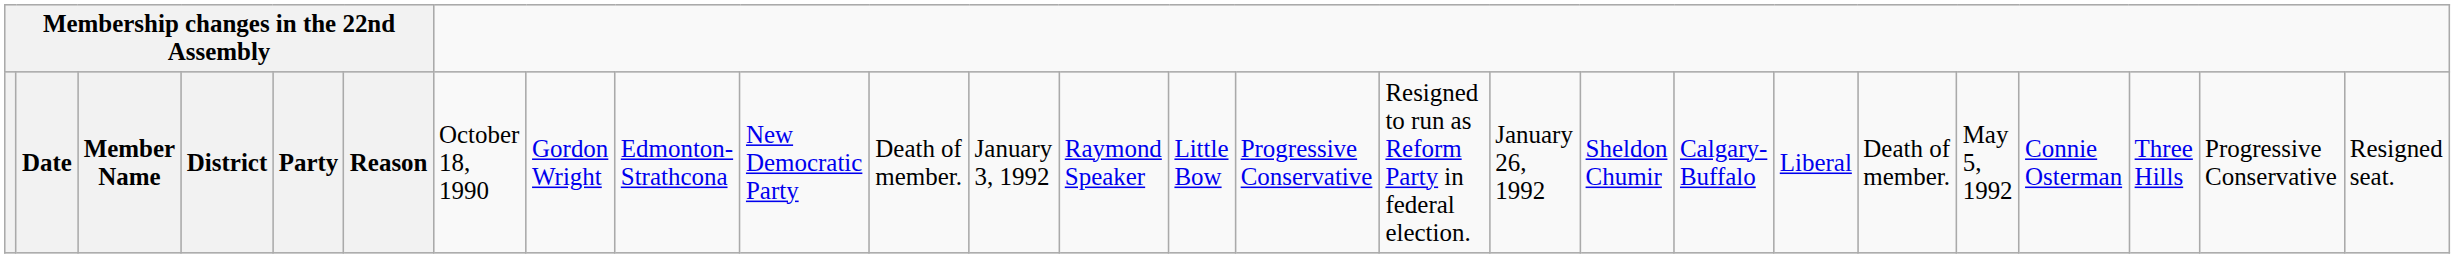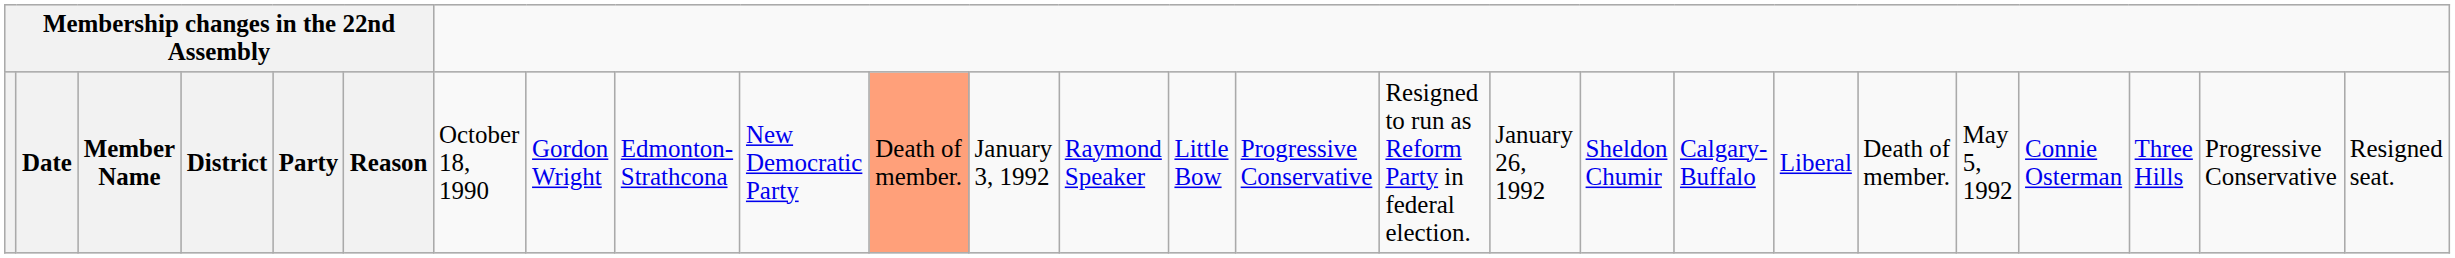(919, 162) no background -> (919, 162) lightsalmon background
